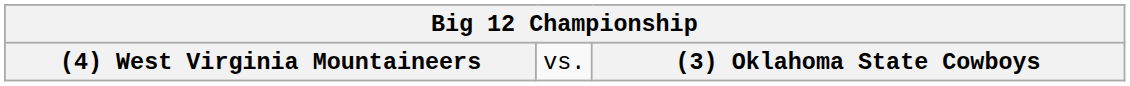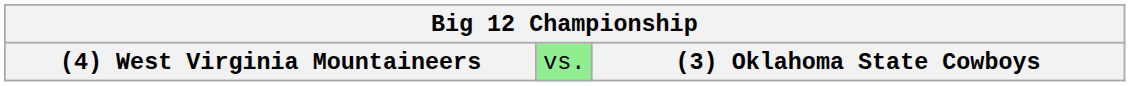(564, 62) no background -> (564, 62) lightgreen background
